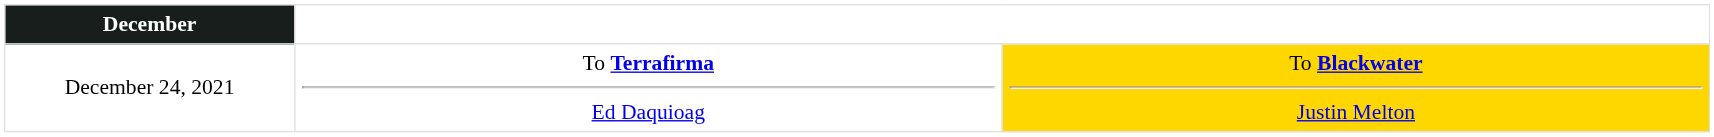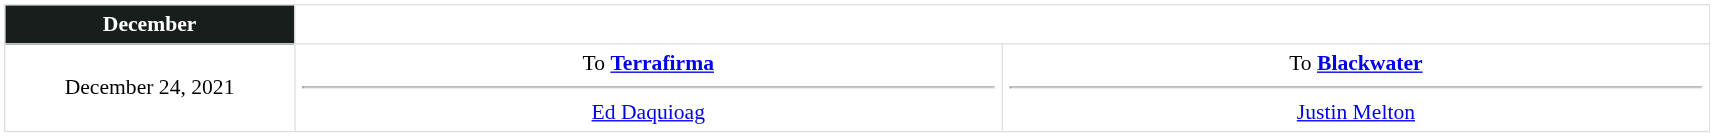(1356, 87) gold background -> (1356, 87) no background
